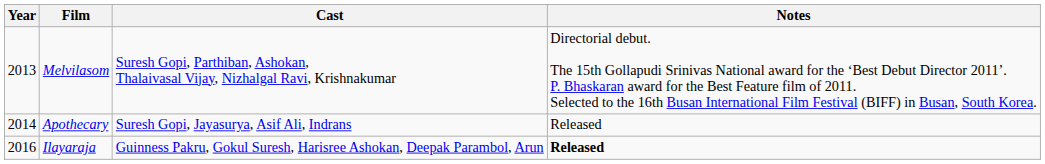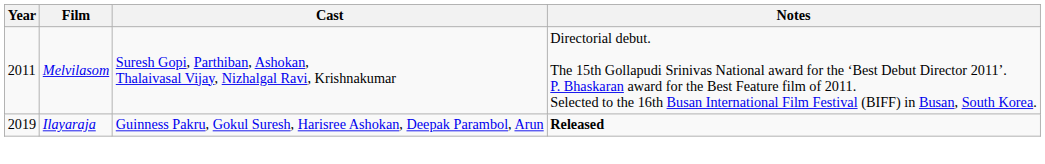(22, 70) 2013 -> (22, 70) 2011
- row: (76, 125)
(22, 147) 2016 -> (22, 125) 2019
